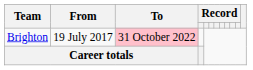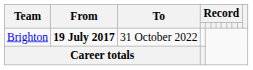(83, 37) normal -> (84, 37) bold
(157, 37) pink background -> (159, 37) no background
